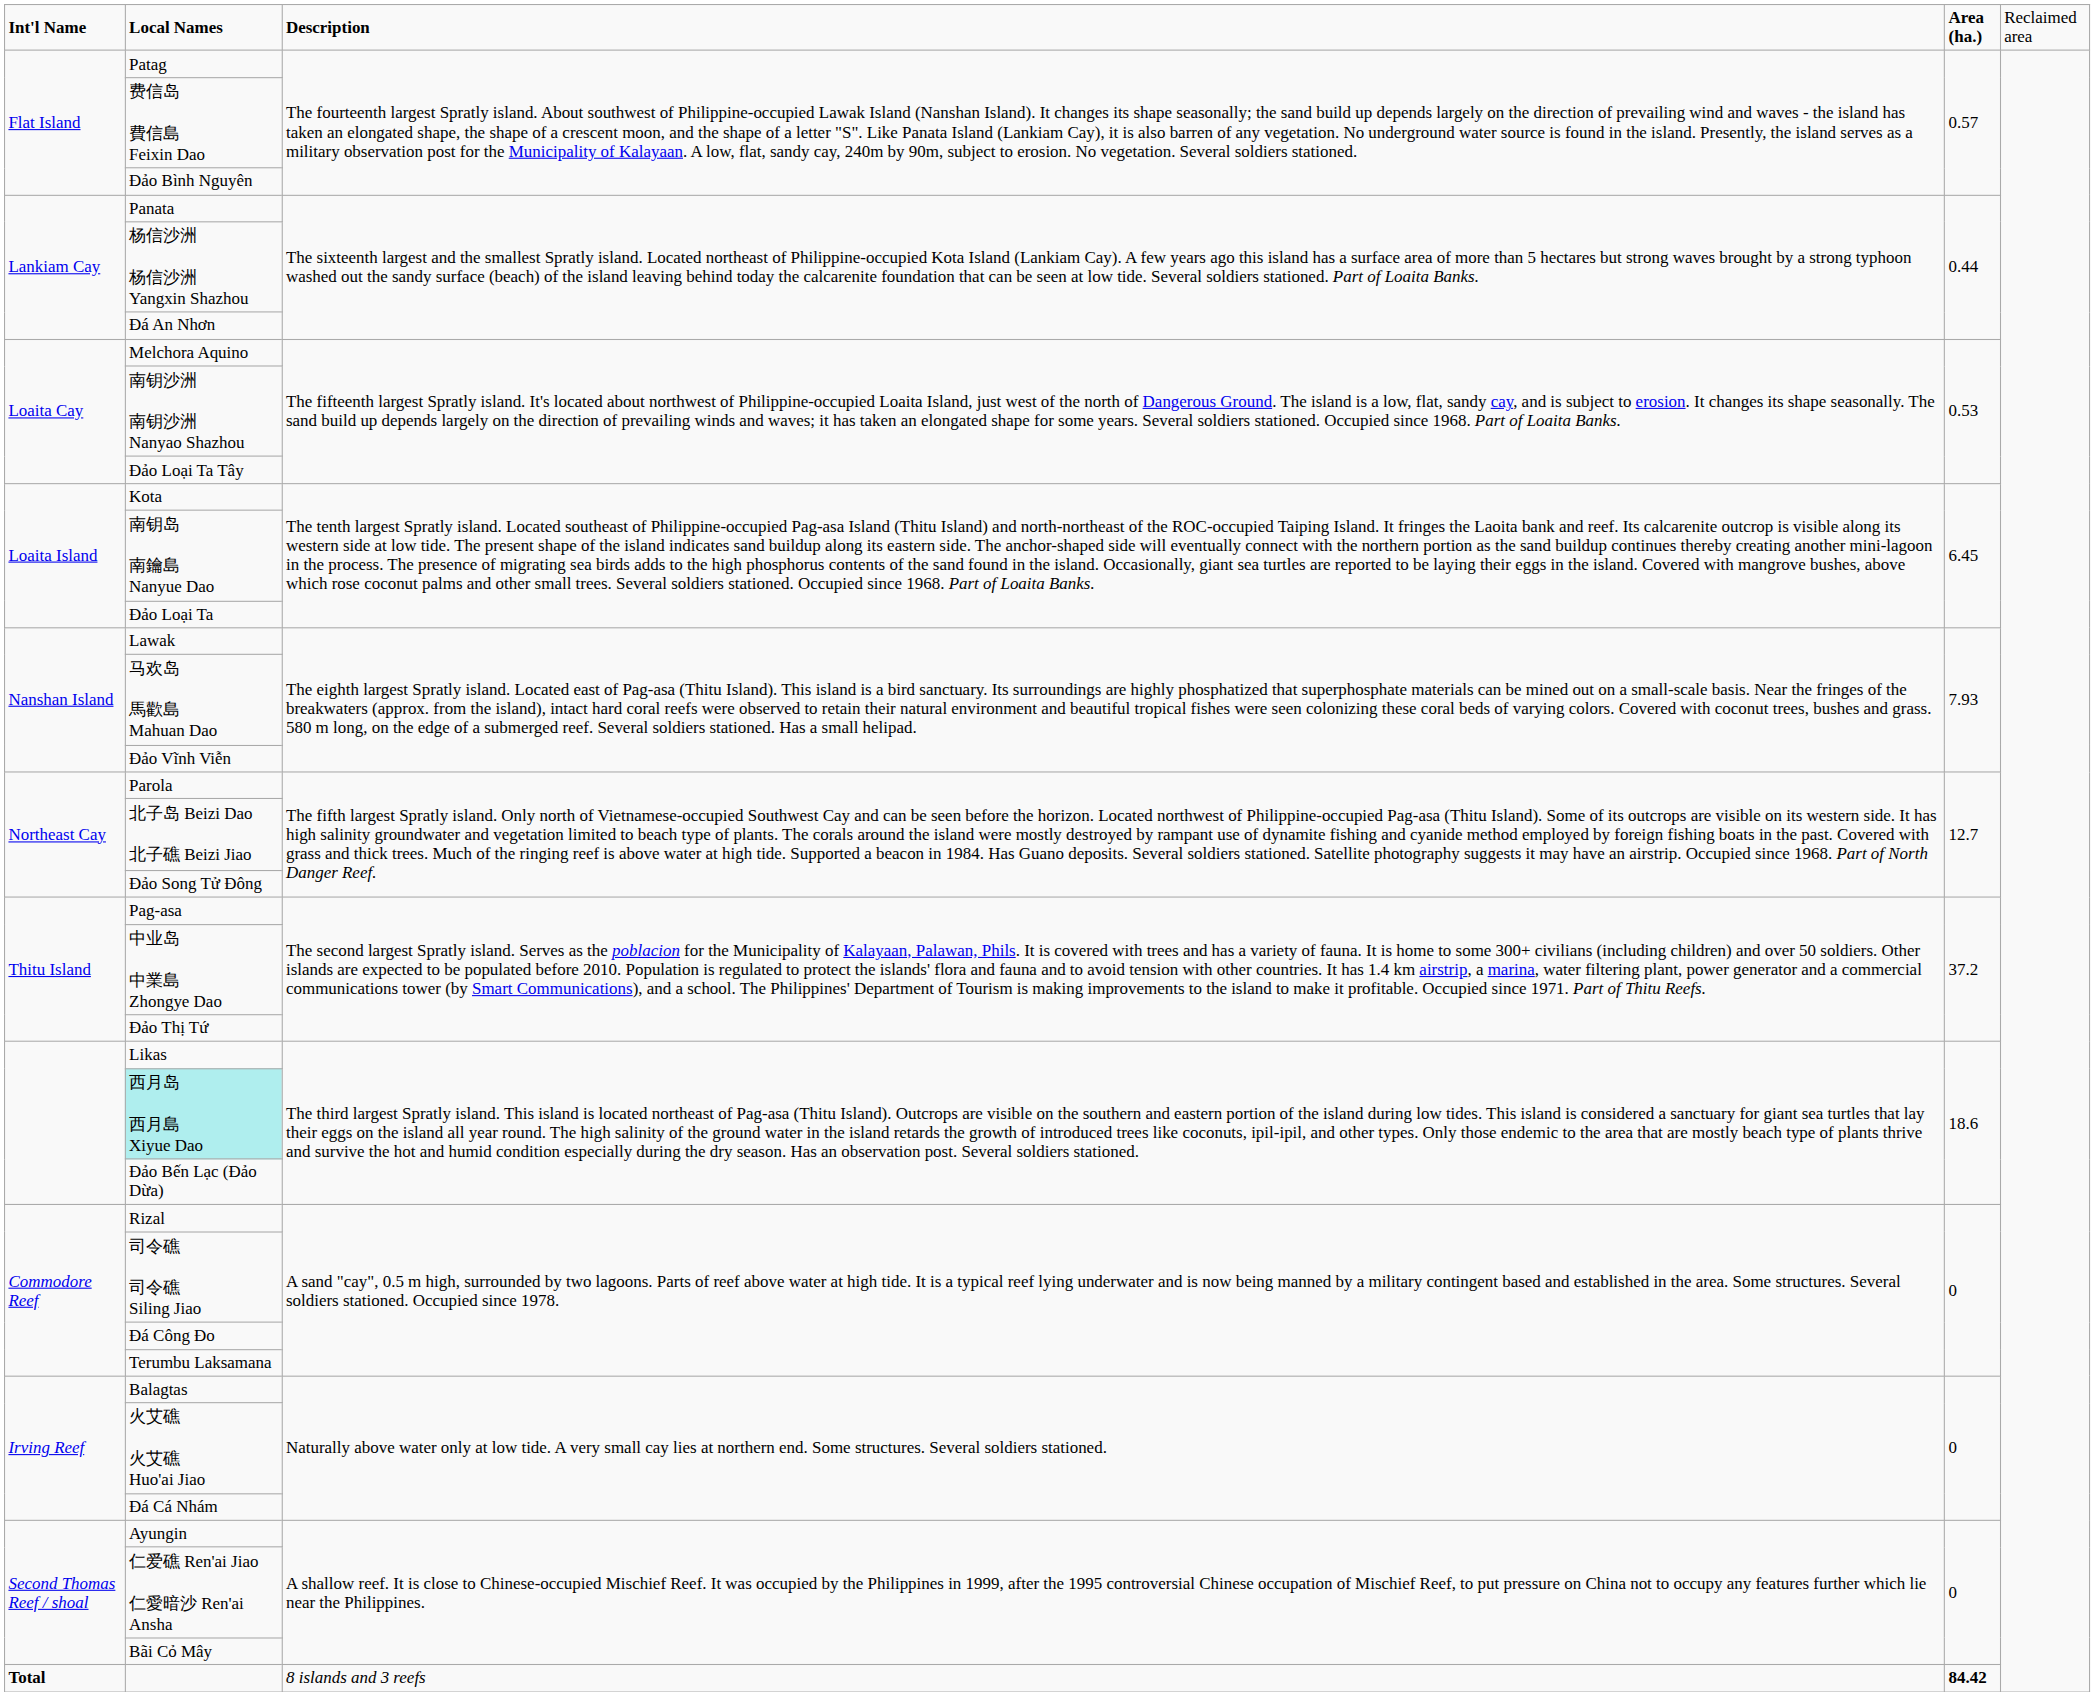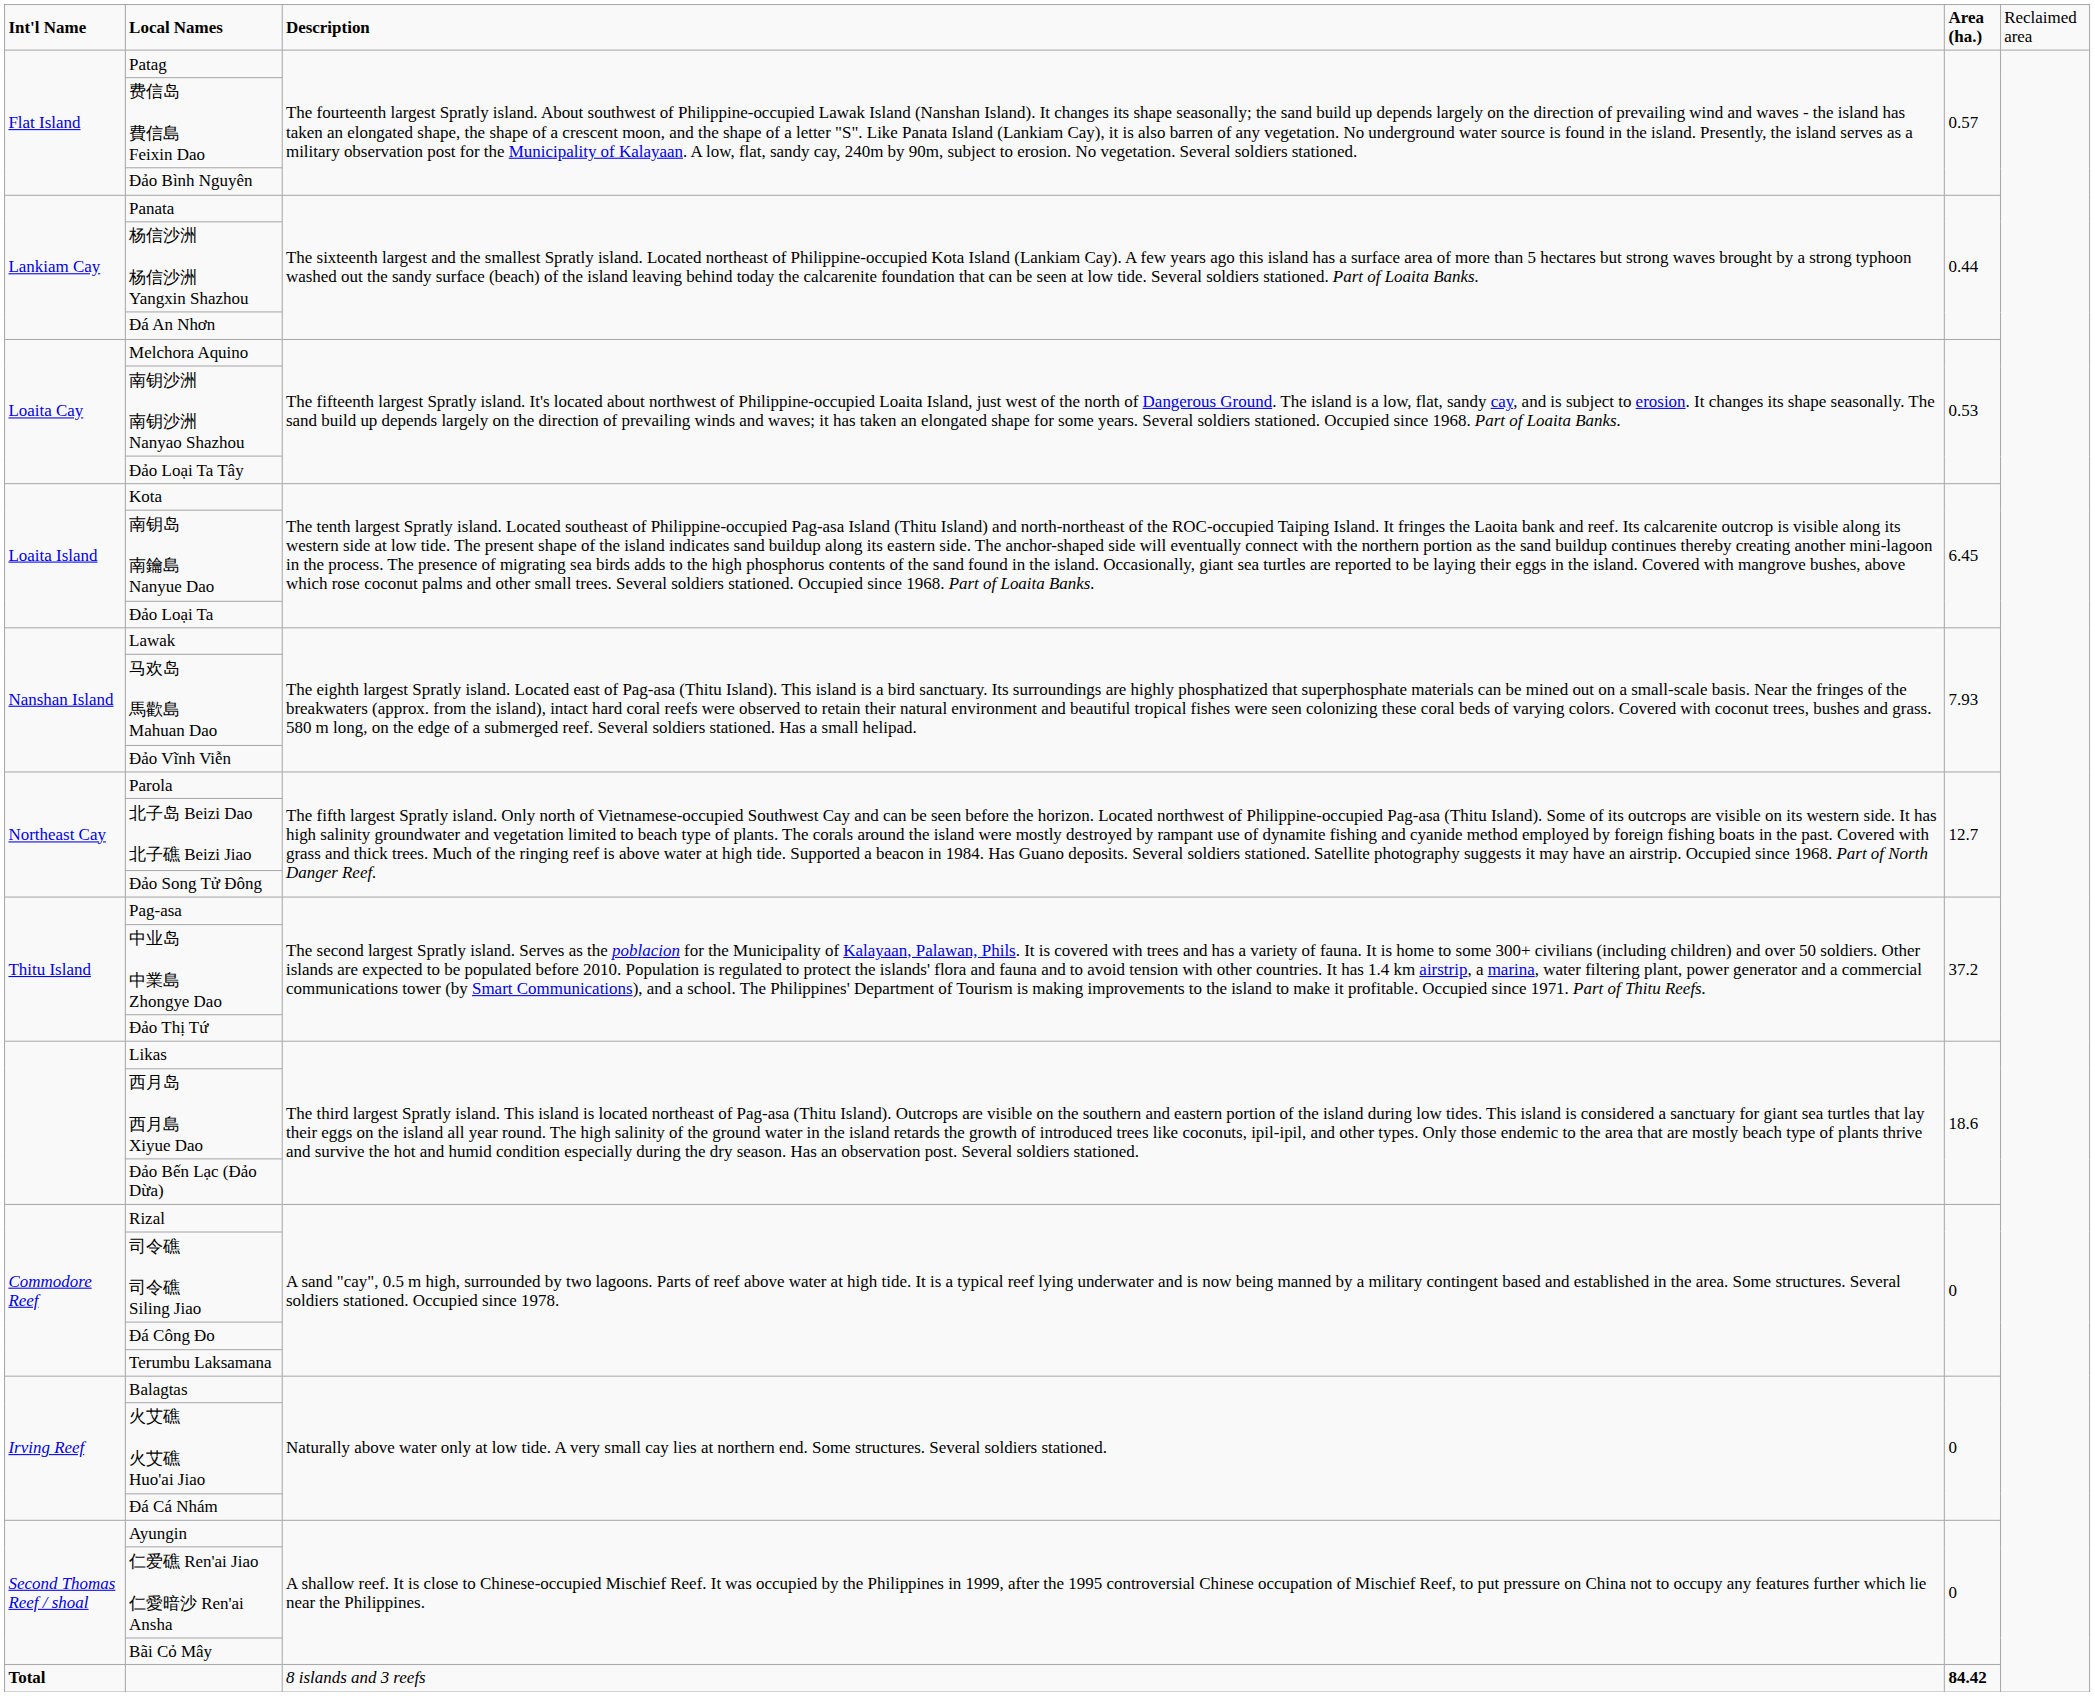(166, 1114) paleturquoise background -> (166, 1114) no background
